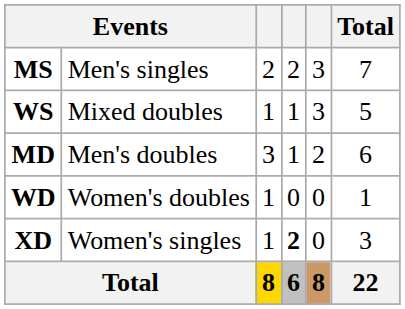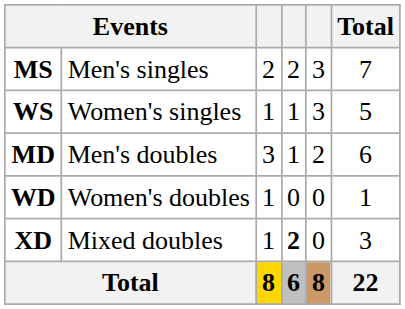(145, 111) Mixed doubles -> (154, 111) Women's singles
(154, 240) Women's singles -> (145, 240) Mixed doubles
